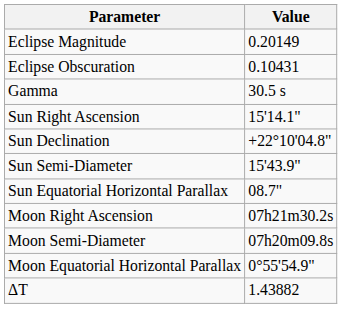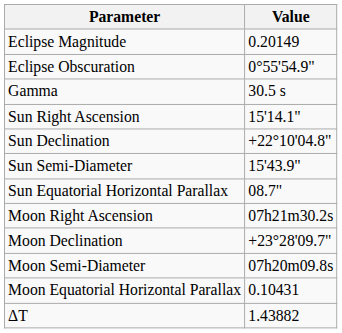(274, 66) 0.10431 -> (282, 66) 0°55'54.9"
+ row: (65, 240)
(282, 265) 0°55'54.9" -> (274, 290) 0.10431
